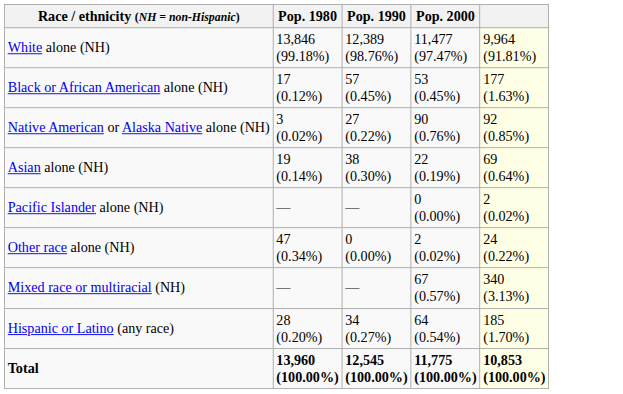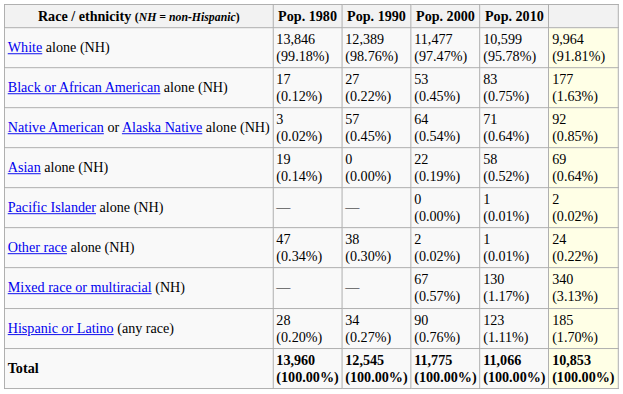+ column: (514, 16)
(368, 88) 57 (0.45%) -> (368, 88) 27 (0.22%)
(368, 128) 27 (0.22%) -> (368, 128) 57 (0.45%)
(437, 128) 90 (0.76%) -> (437, 128) 64 (0.54%)
(368, 168) 38 (0.30%) -> (368, 168) 0 (0.00%)
(368, 248) 0 (0.00%) -> (368, 248) 38 (0.30%)
(437, 328) 64 (0.54%) -> (437, 328) 90 (0.76%)
